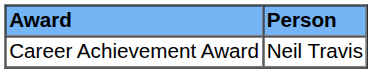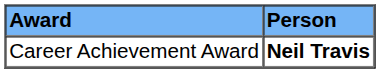(315, 51) normal -> (318, 51) bold
